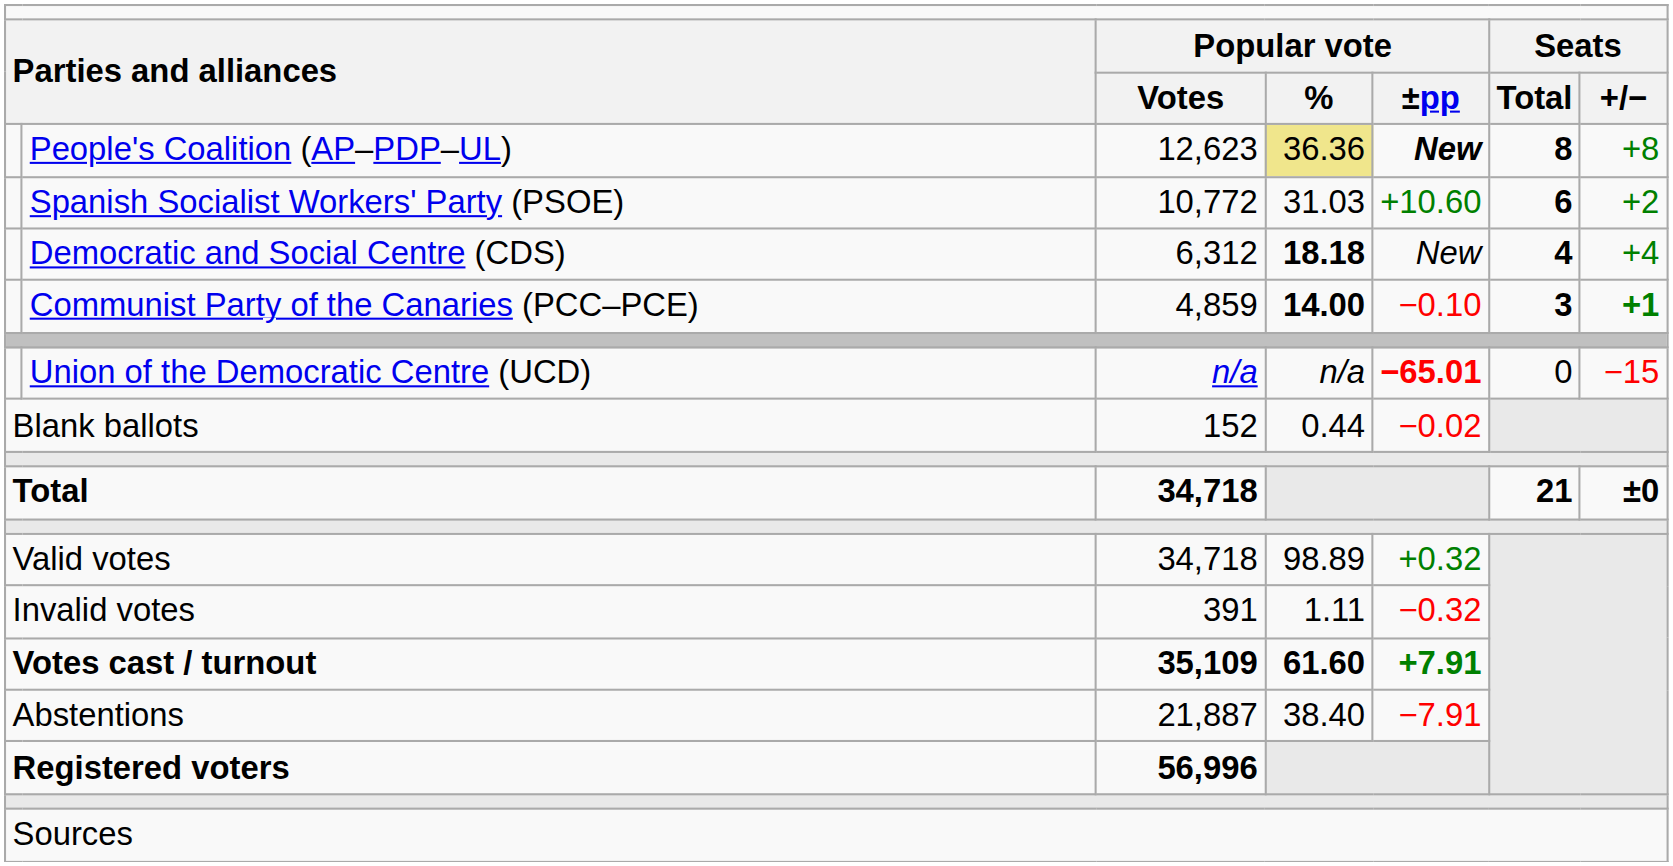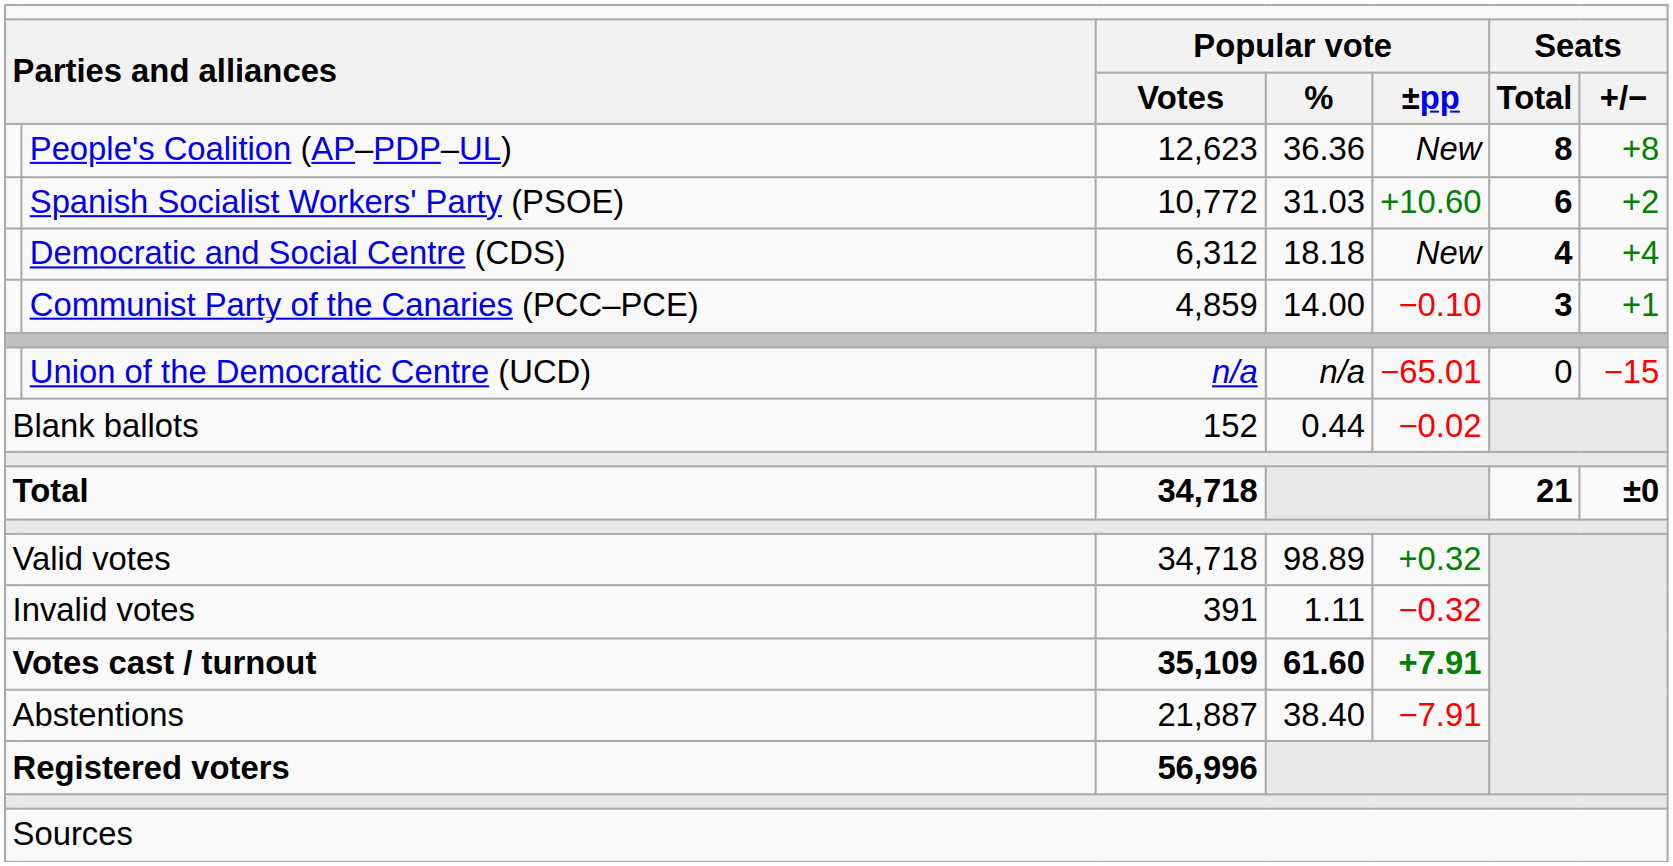(1324, 149) khaki background -> (1324, 149) no background
(1448, 149) bold -> (1449, 149) normal
(1324, 253) bold -> (1324, 253) normal
(1324, 305) bold -> (1324, 305) normal
(1641, 305) bold -> (1641, 305) normal
(1431, 372) bold -> (1431, 372) normal
